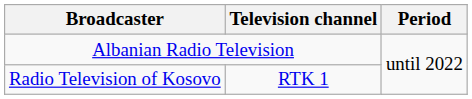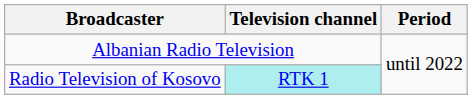(303, 79) no background -> (303, 79) paleturquoise background
